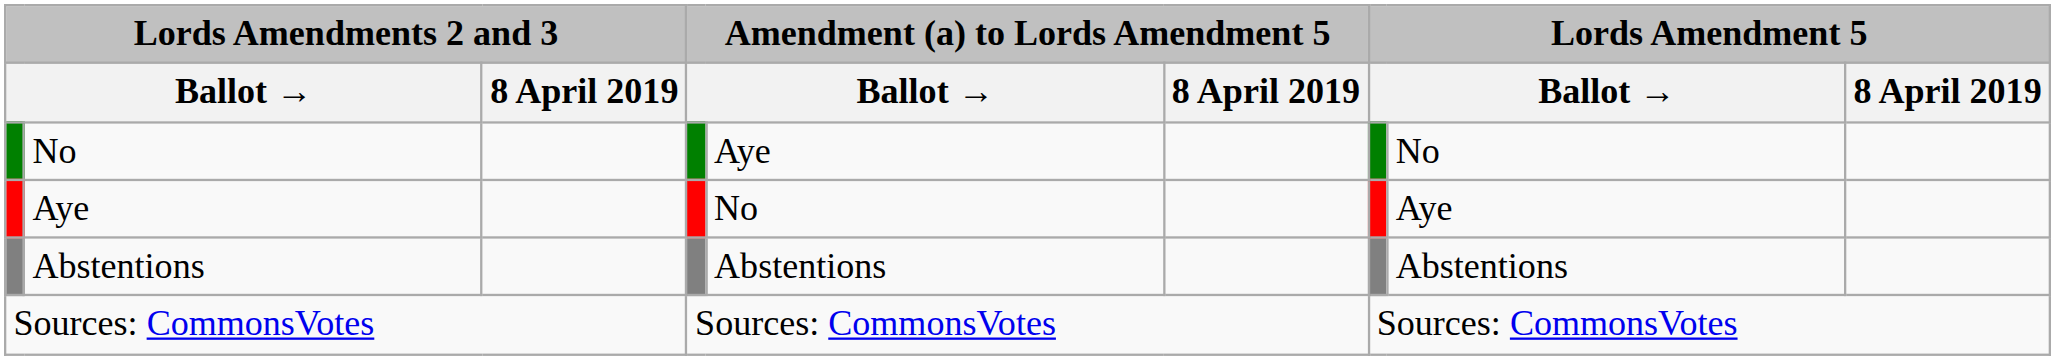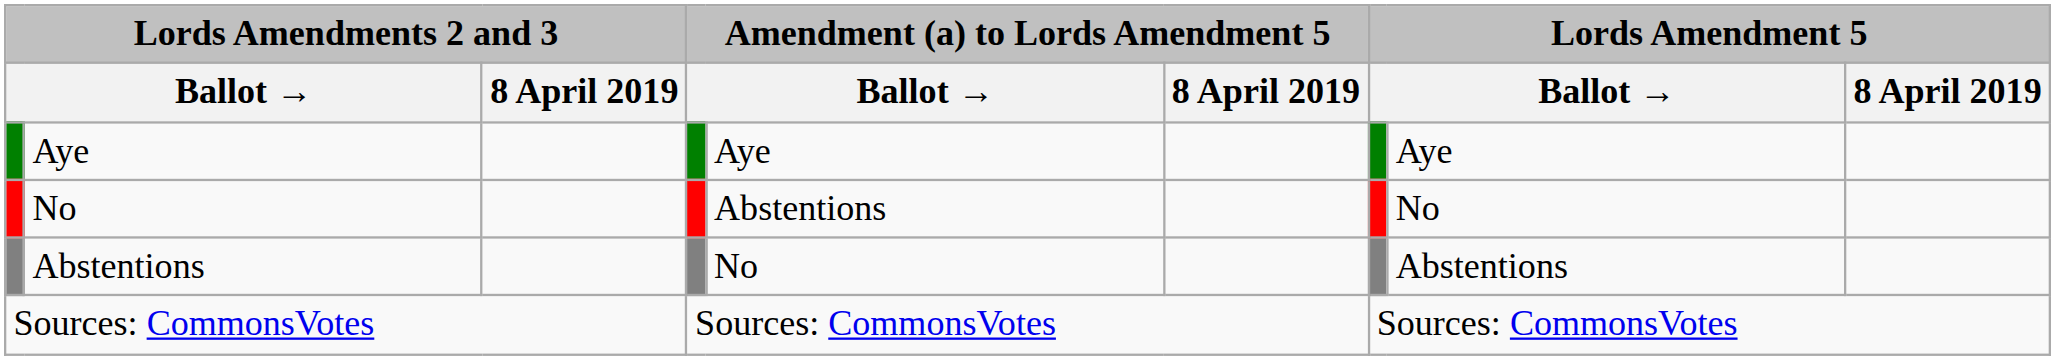(54, 149) No -> (61, 149) Aye
(1418, 149) No -> (1424, 149) Aye
(61, 207) Aye -> (54, 207) No
(736, 207) No -> (800, 207) Abstentions
(1424, 207) Aye -> (1418, 207) No
(800, 265) Abstentions -> (736, 265) No
